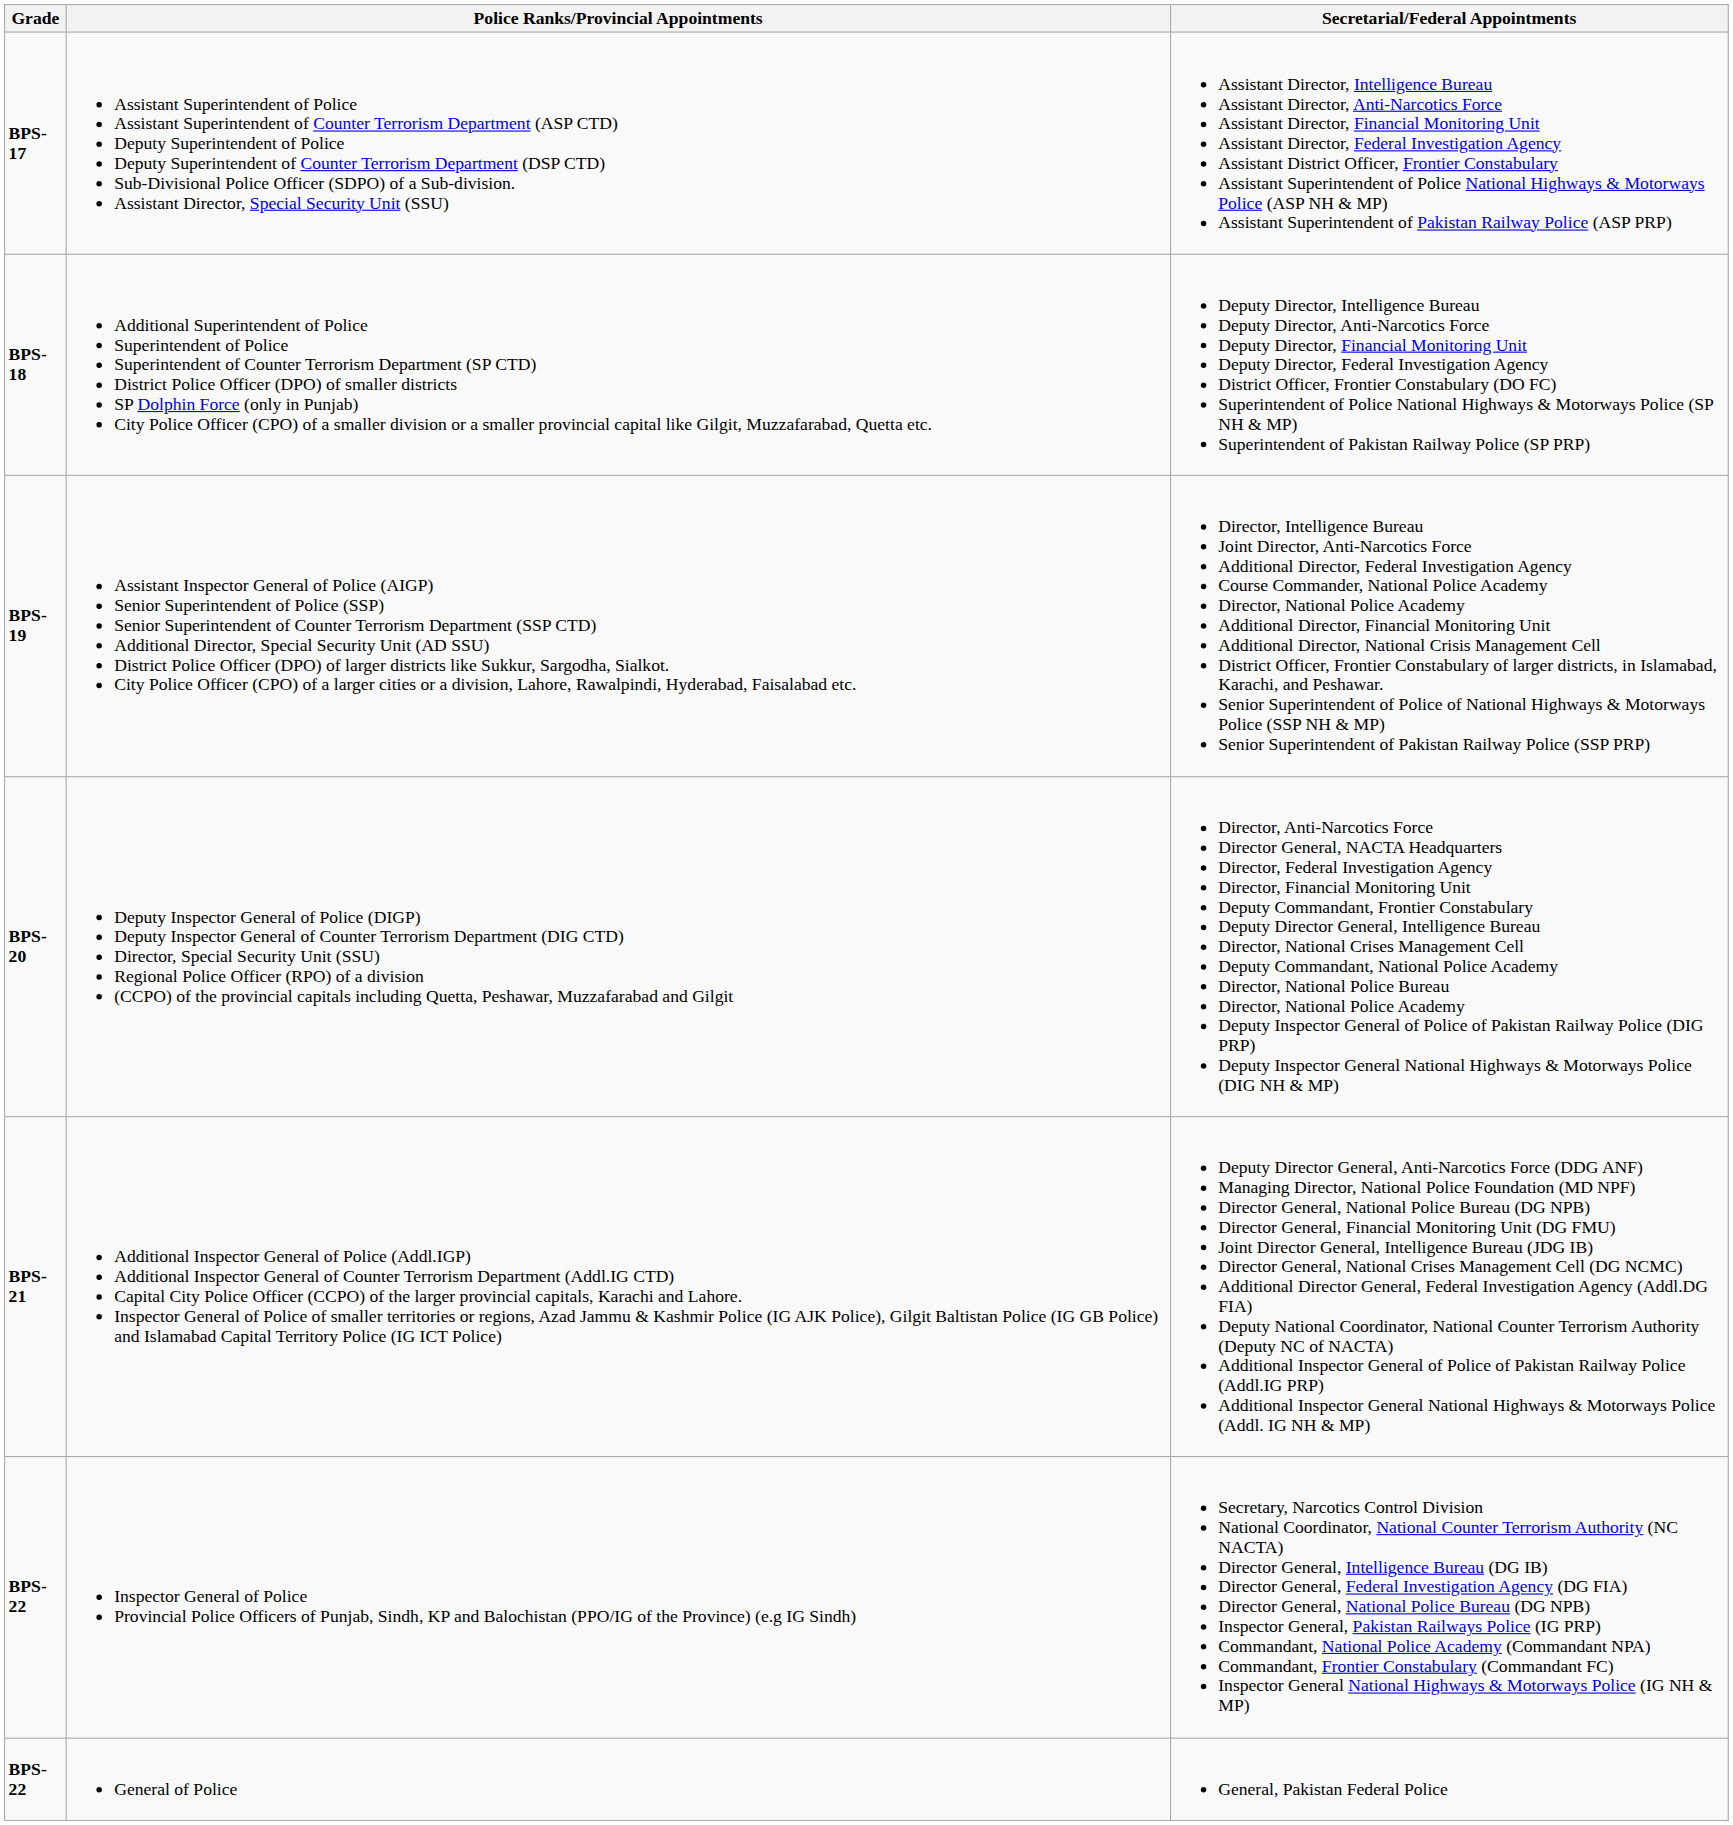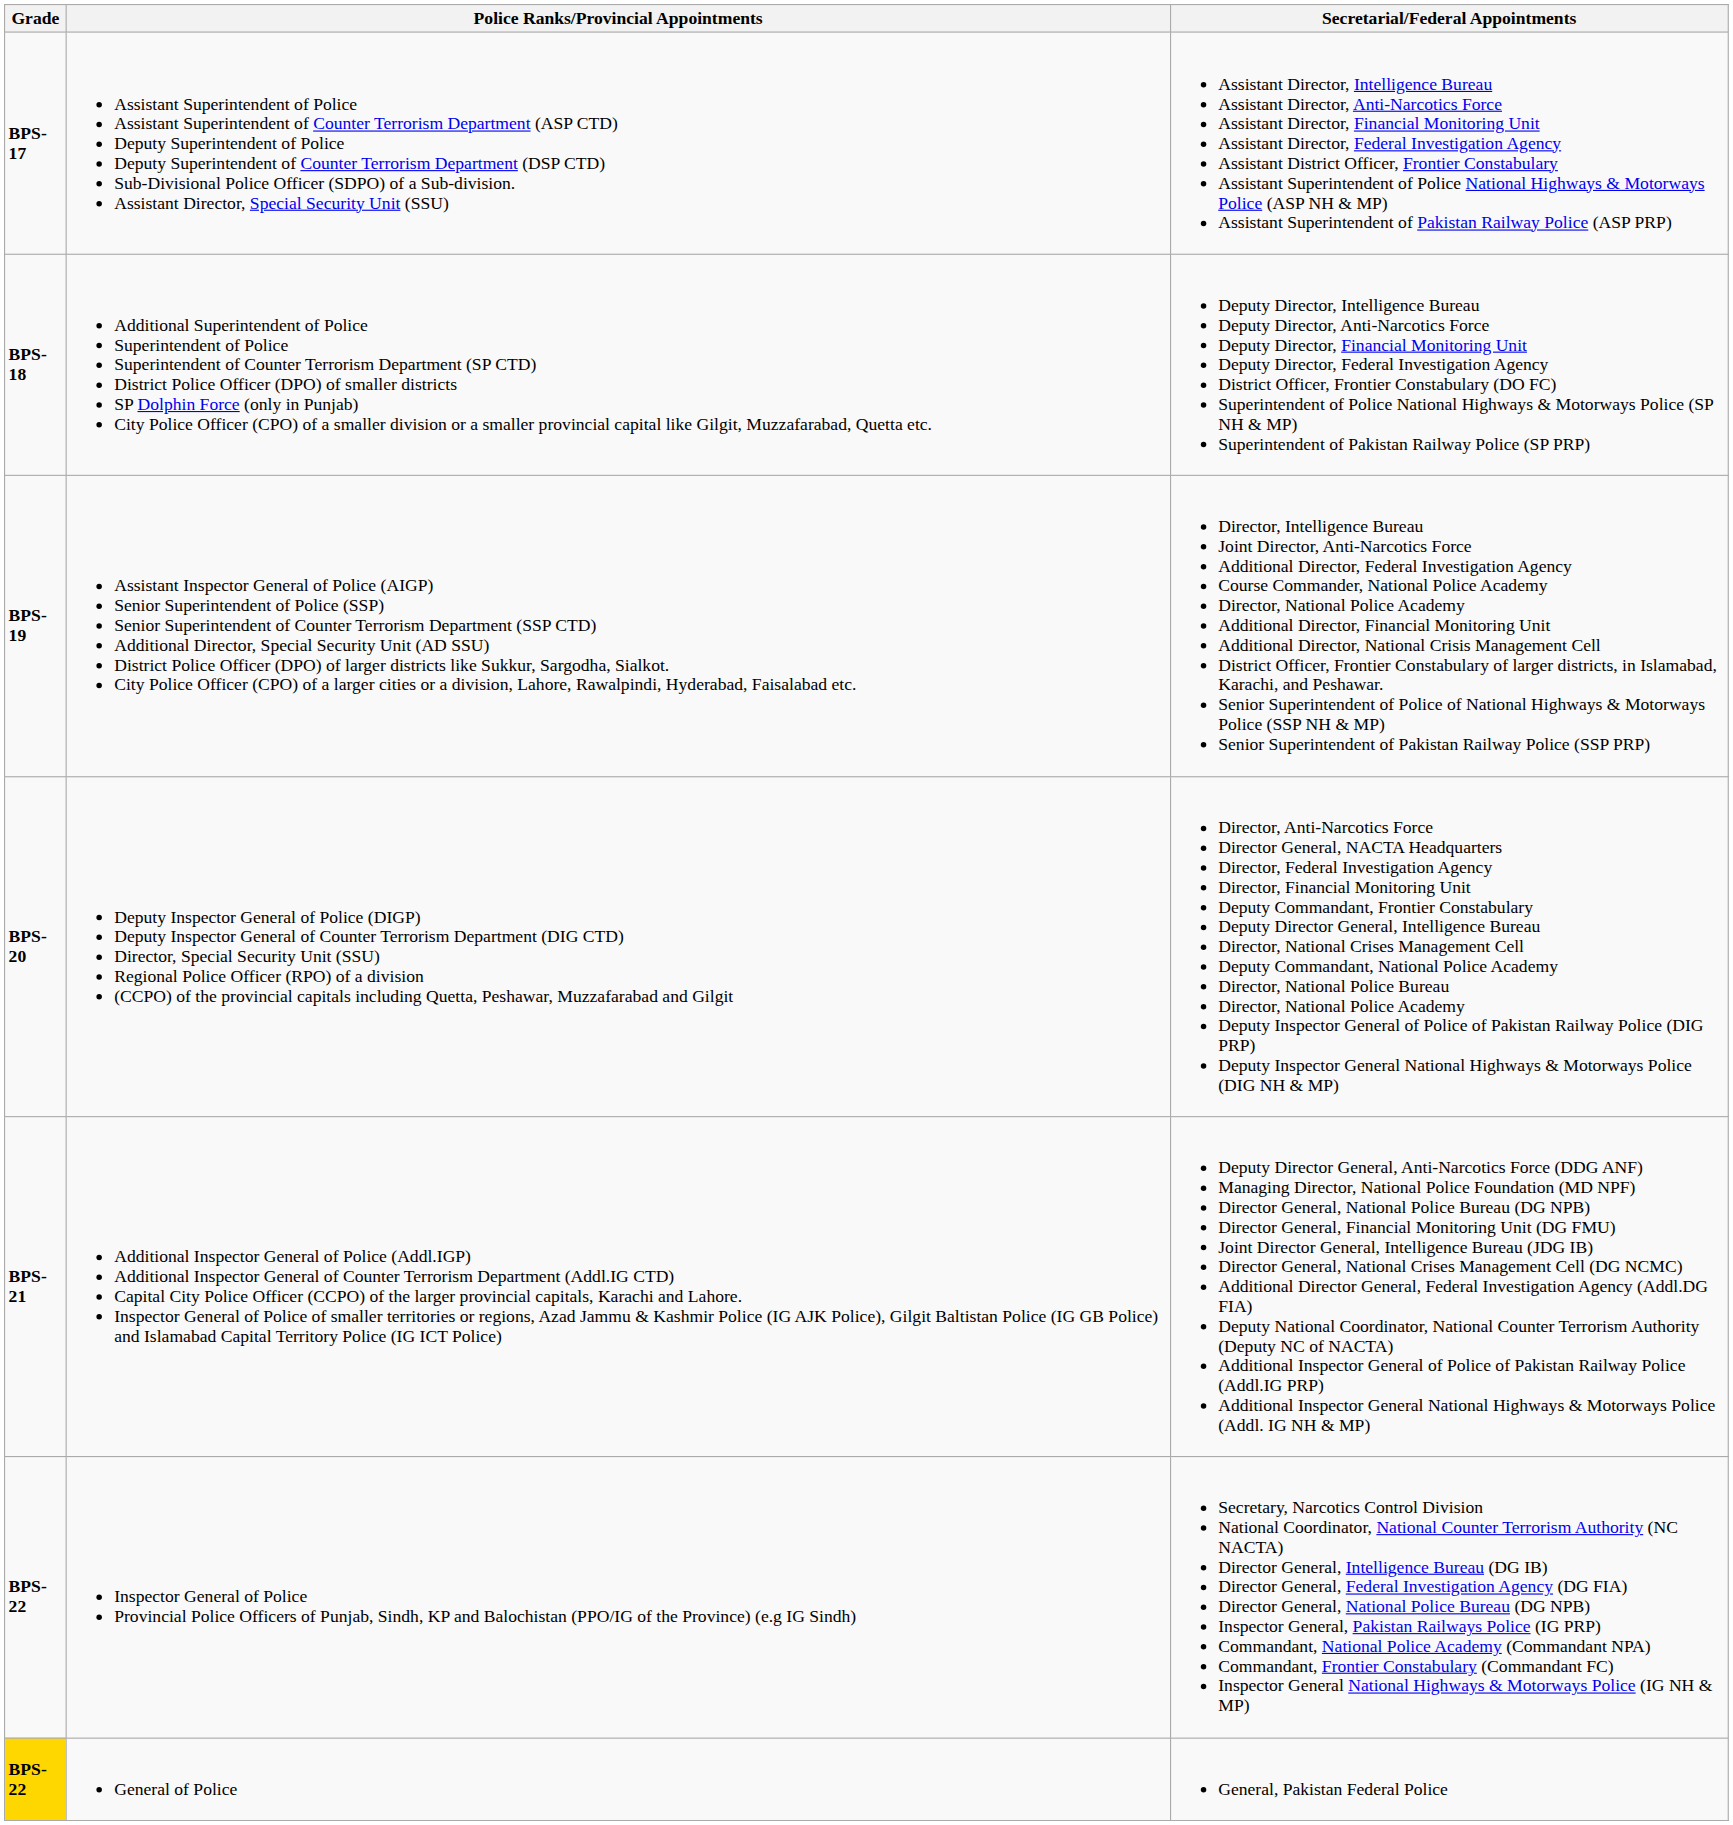(28, 1779) no background -> (28, 1779) gold background
